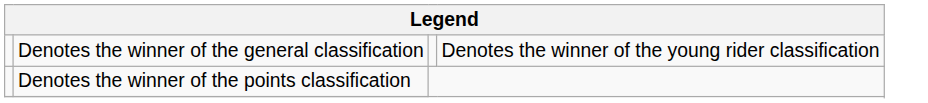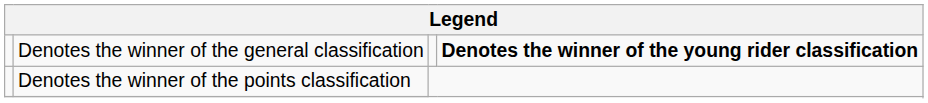(661, 50) normal -> (680, 50) bold
